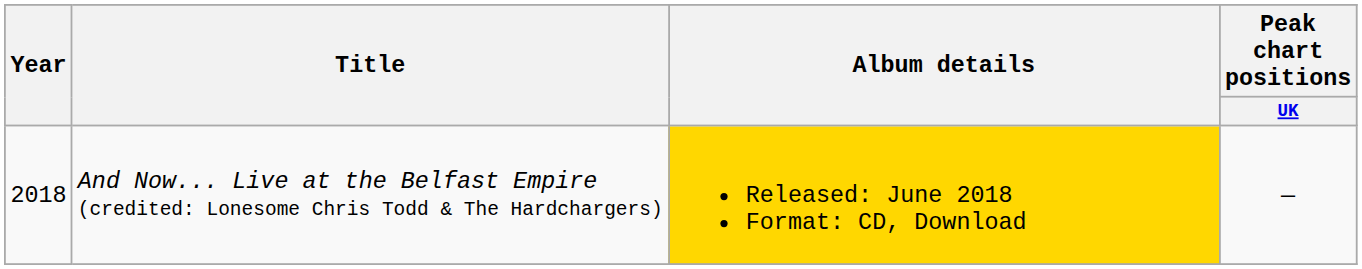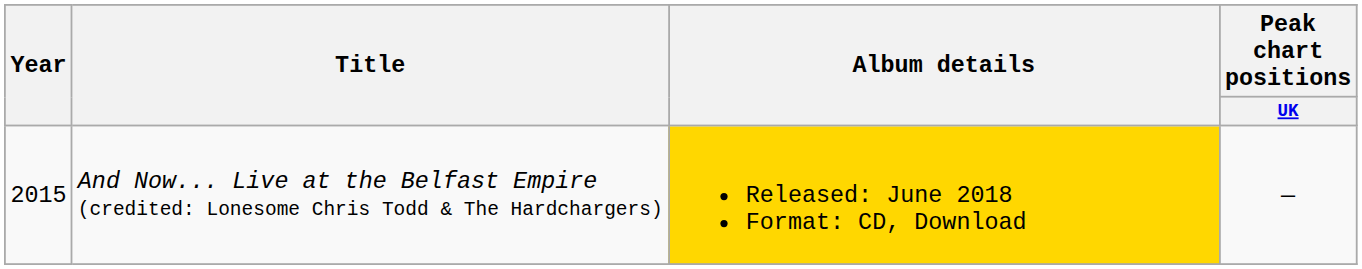(39, 195) 2018 -> (39, 195) 2015
